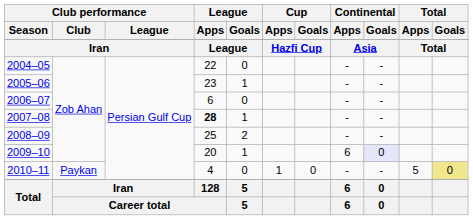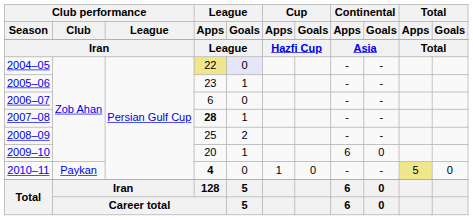(210, 65) no background -> (210, 65) khaki background
(245, 65) no background -> (245, 65) lavender background
(381, 153) lavender background -> (381, 153) no background
(210, 170) normal -> (210, 170) bold
(416, 170) no background -> (416, 170) khaki background
(450, 170) khaki background -> (450, 170) no background
